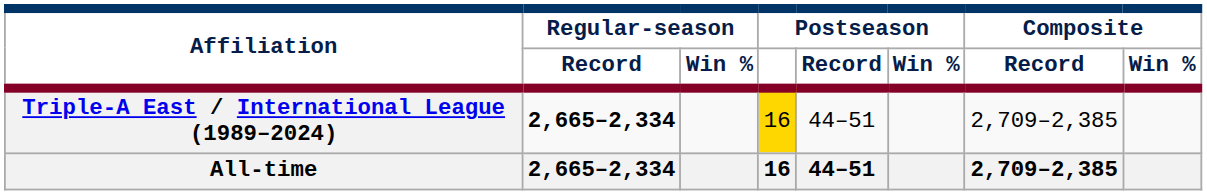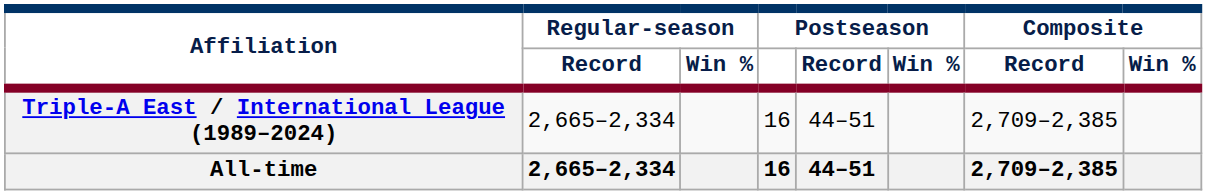(602, 123) bold -> (602, 123) normal
(777, 123) gold background -> (777, 123) no background
